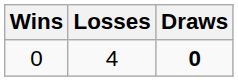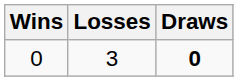(112, 57) 4 -> (112, 57) 3
